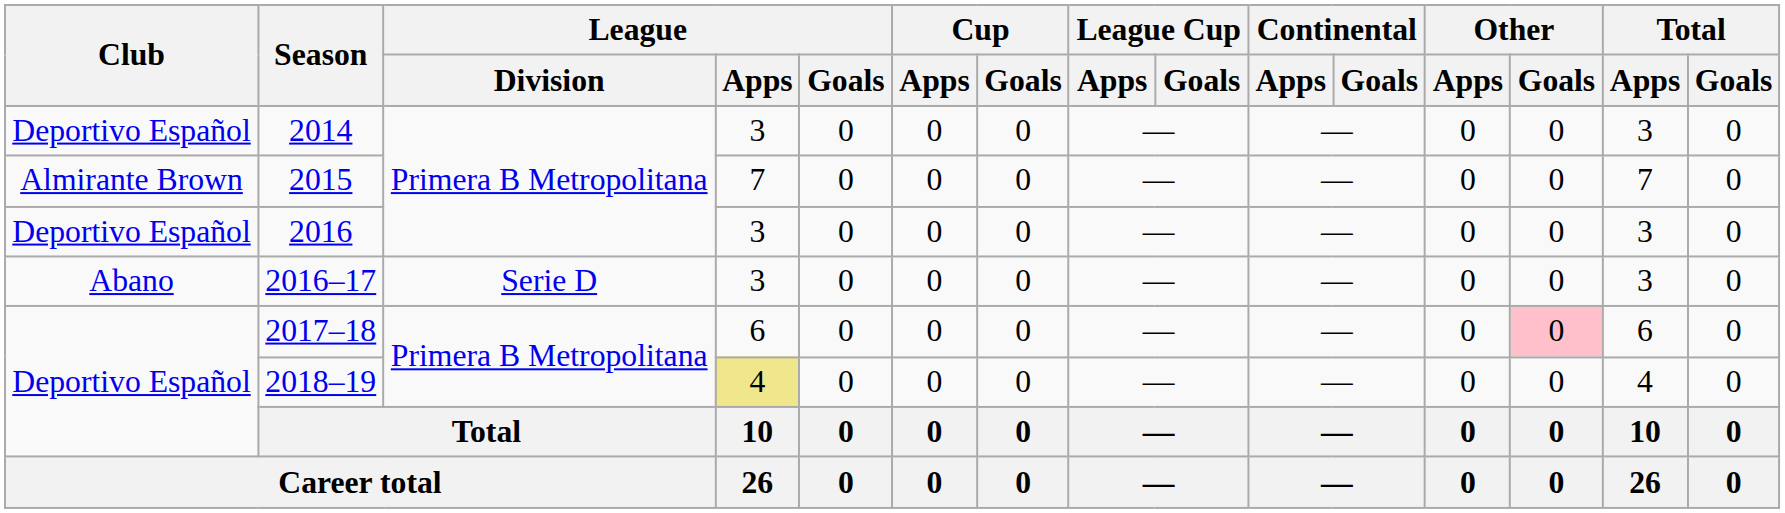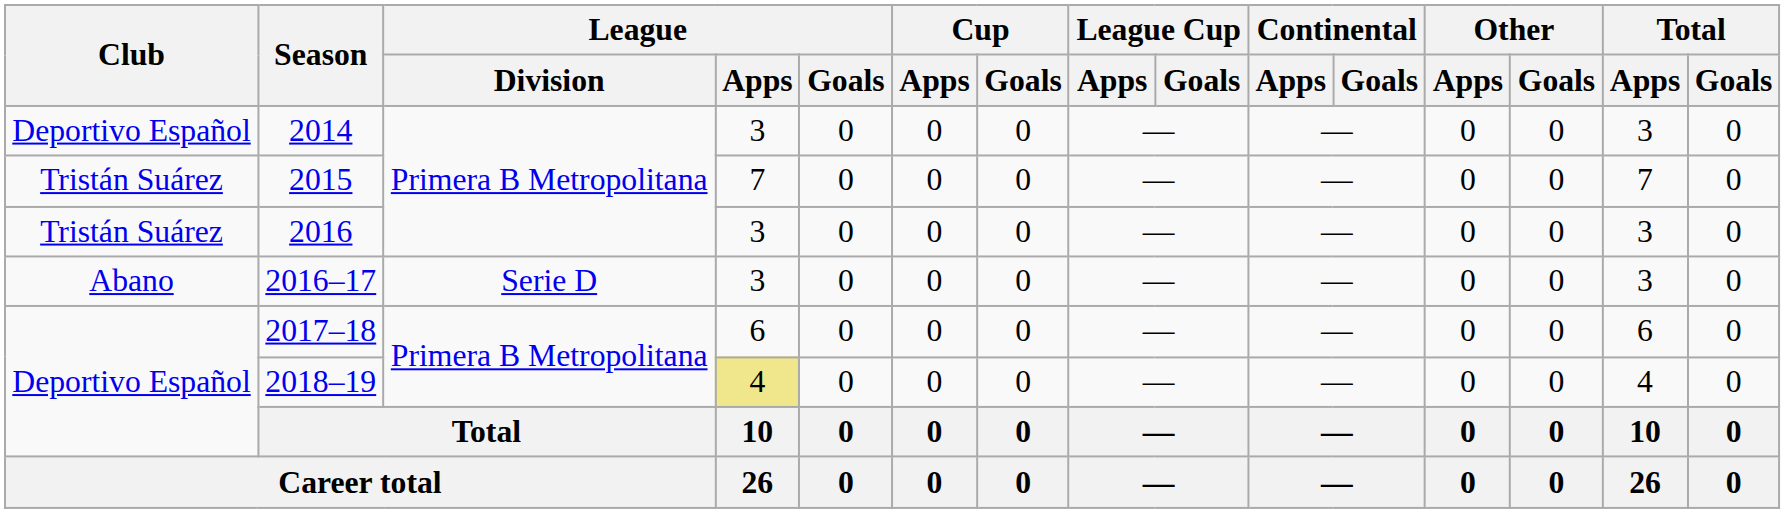(132, 180) Almirante Brown -> (132, 180) Tristán Suárez
(132, 230) Deportivo Español -> (132, 230) Tristán Suárez
(1556, 331) pink background -> (1556, 331) no background
